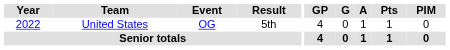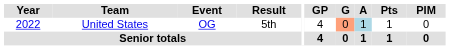(345, 24) no background -> (345, 24) lightsalmon background
(363, 24) no background -> (363, 24) lightblue background
